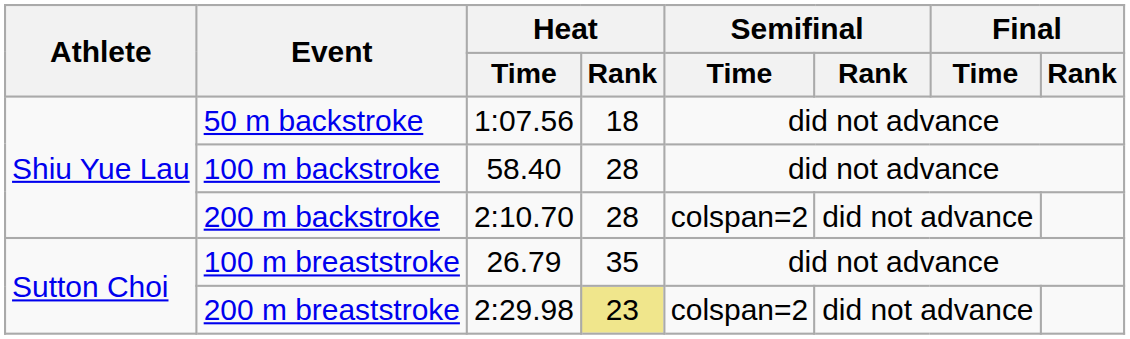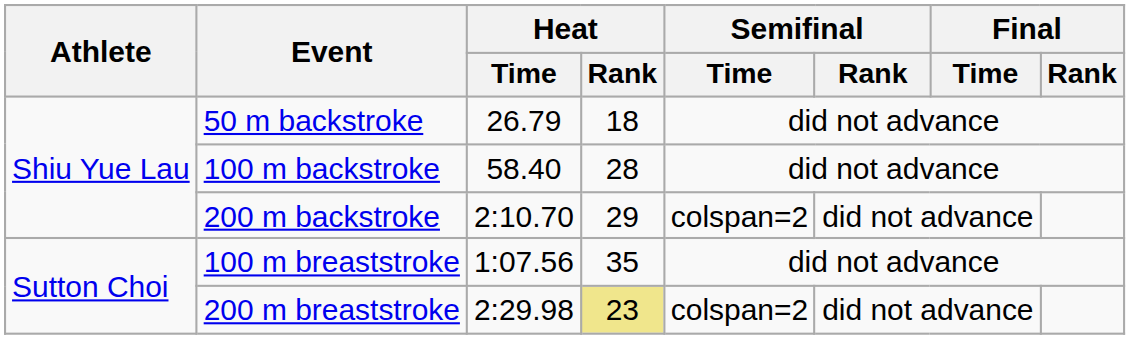(524, 121) 1:07.56 -> (524, 121) 26.79
(622, 216) 28 -> (622, 216) 29
(524, 263) 26.79 -> (524, 263) 1:07.56
